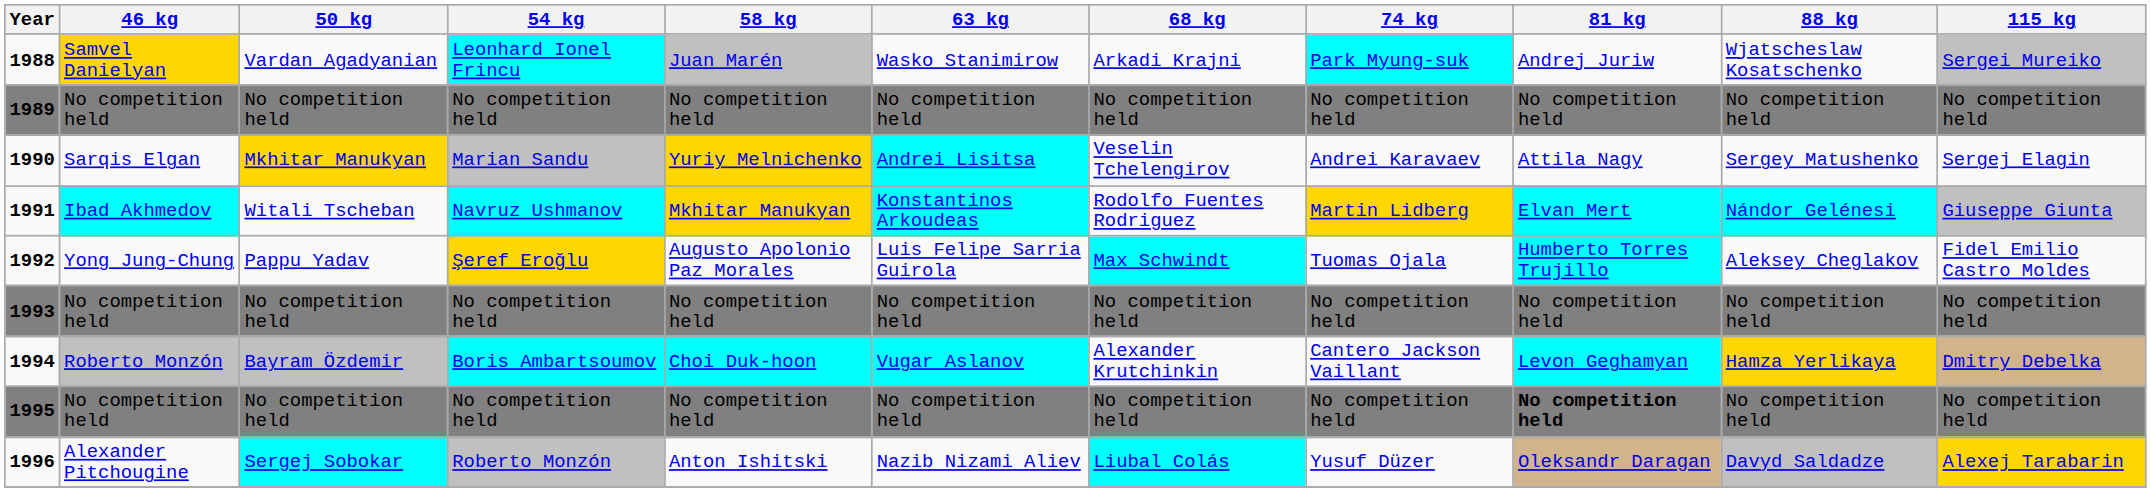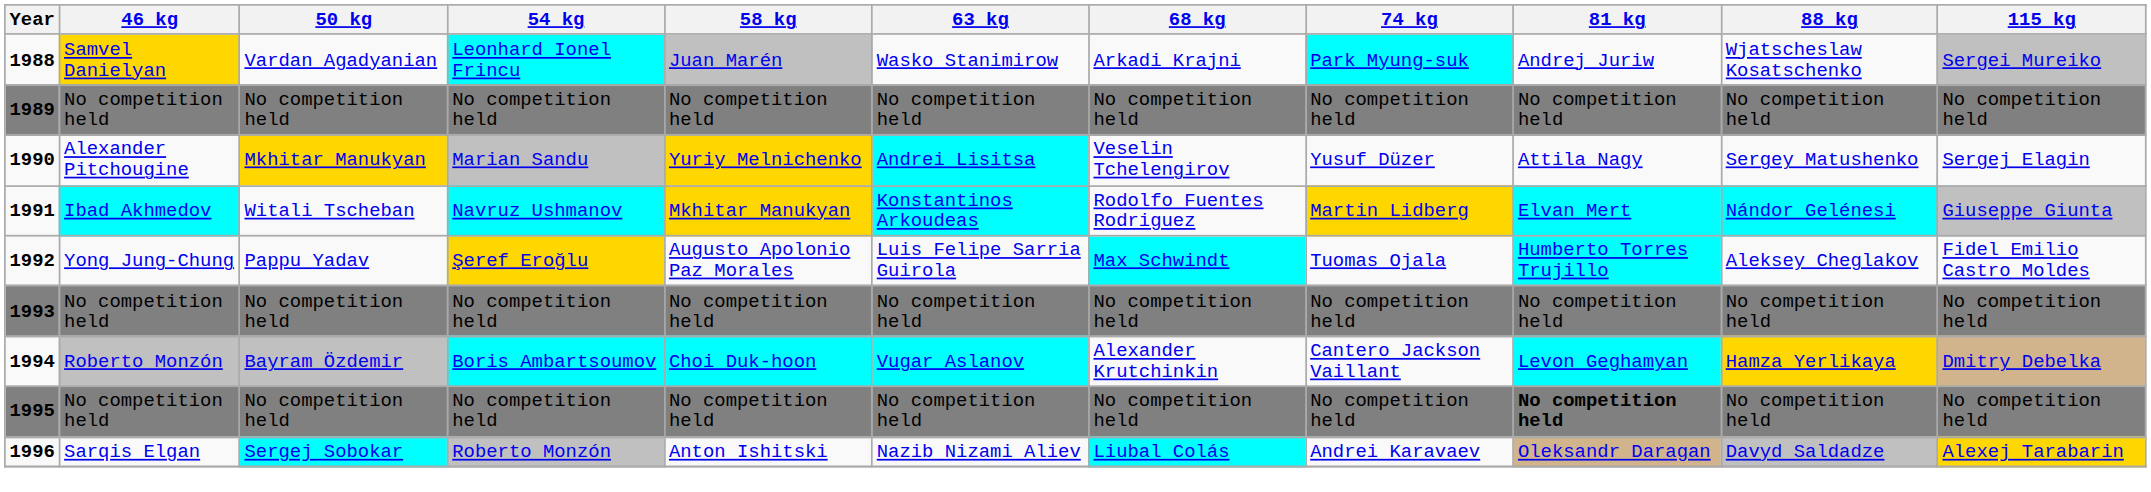(132, 160) Sarqis Elgan -> (126, 160) Alexander Pitchougine
(1395, 160) Andrei Karavaev -> (1372, 160) Yusuf Düzer
(126, 462) Alexander Pitchougine -> (132, 452) Sarqis Elgan
(1372, 462) Yusuf Düzer -> (1395, 452) Andrei Karavaev
